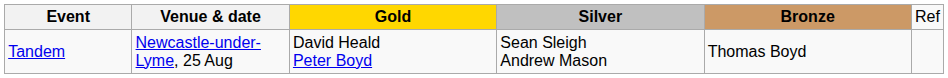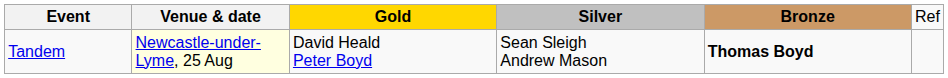(198, 51) no background -> (198, 51) lightyellow background
(757, 51) normal -> (761, 51) bold
